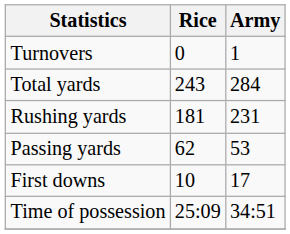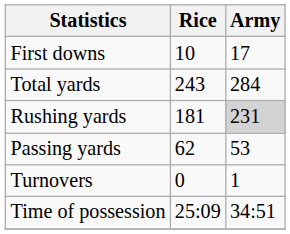rows swapped: (58, 180) <-> (52, 52)
(245, 116) no background -> (245, 116) lightgrey background
